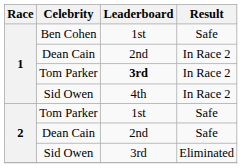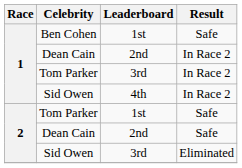(139, 73) bold -> (139, 73) normal
